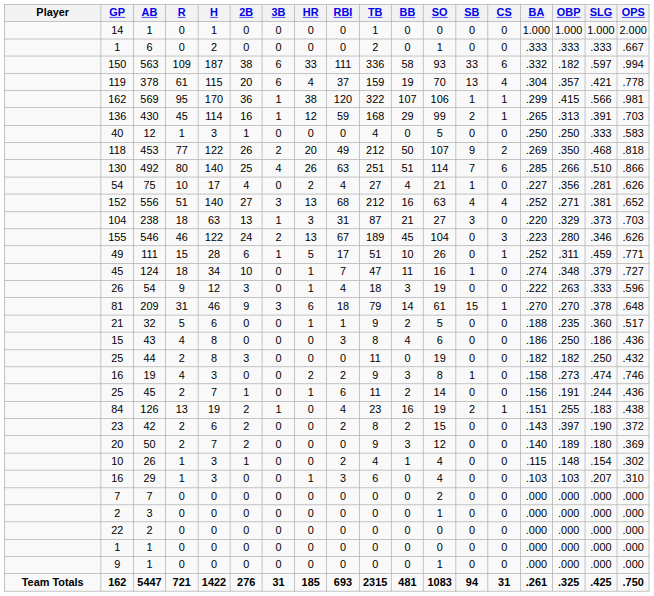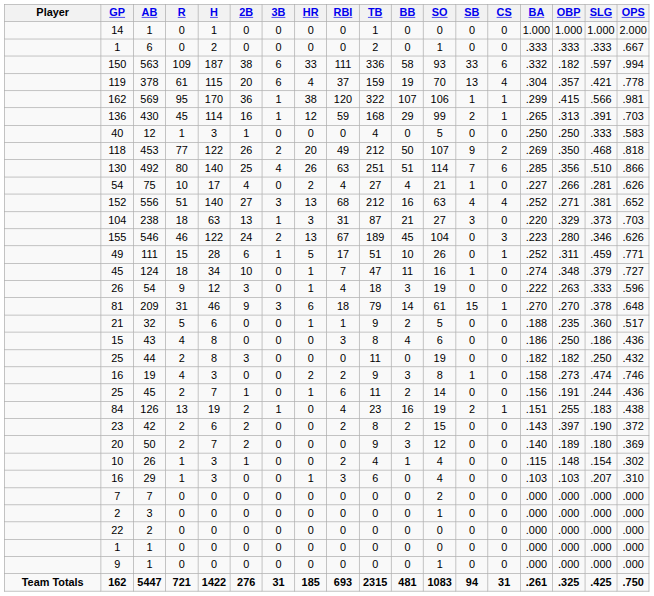(569, 168) .266 -> (569, 168) .356
(569, 185) .356 -> (569, 185) .266
